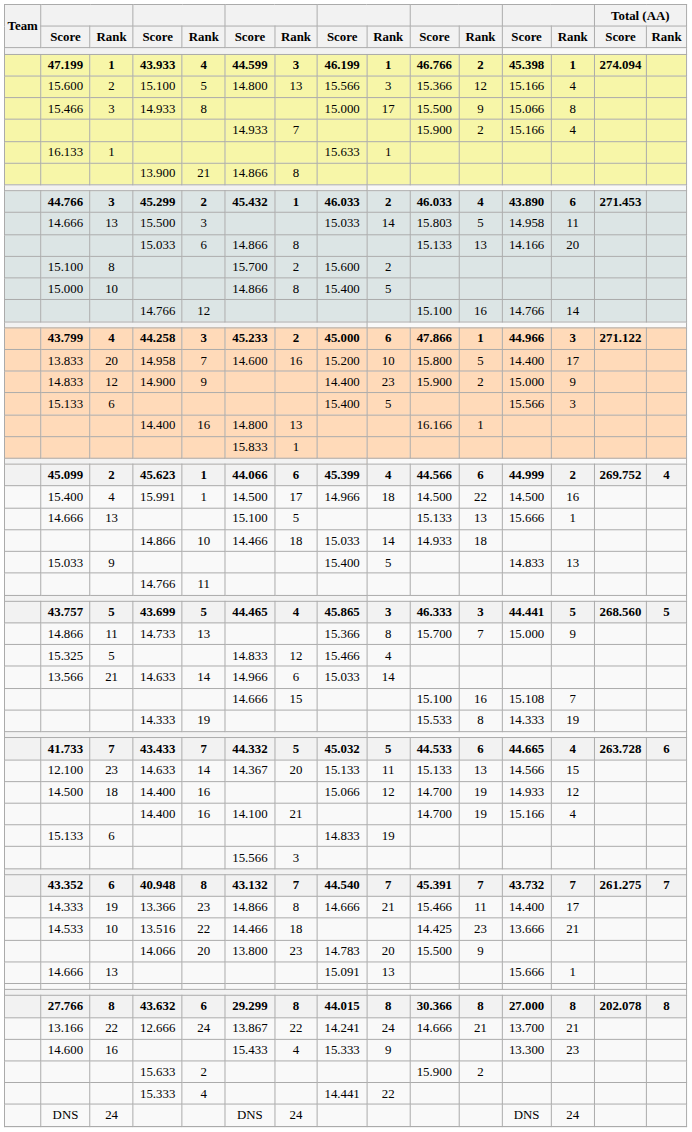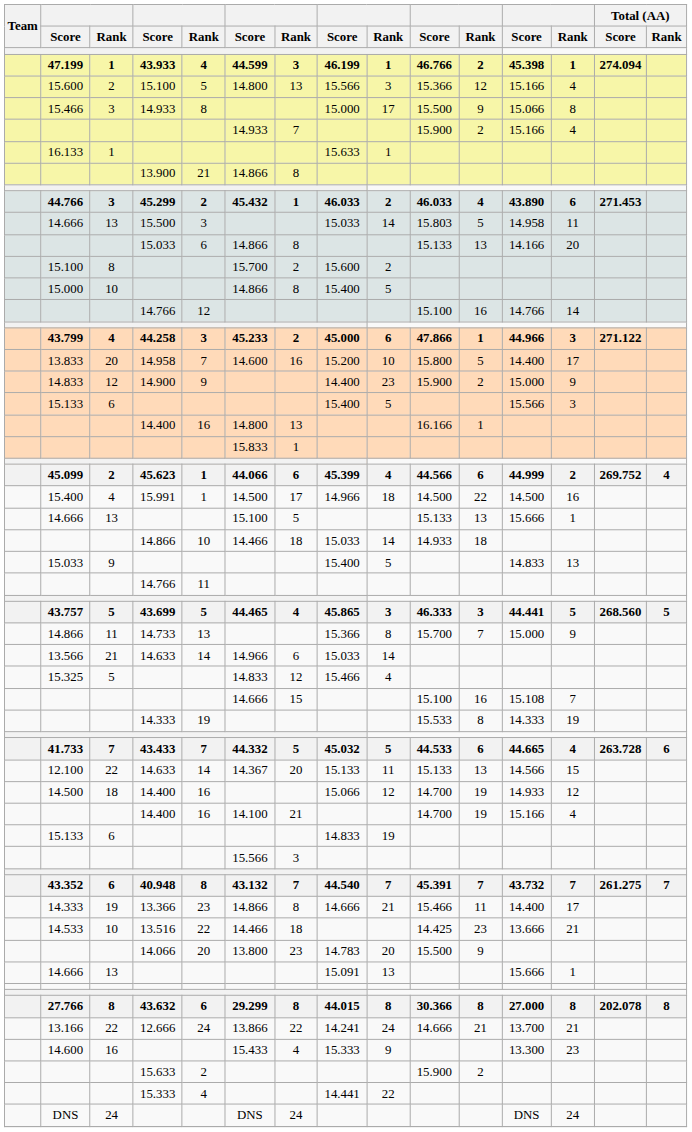rows swapped: (65, 677) <-> (65, 655)
(112, 770) 23 -> (112, 770) 22
(250, 1028) 13.867 -> (250, 1028) 13.866
